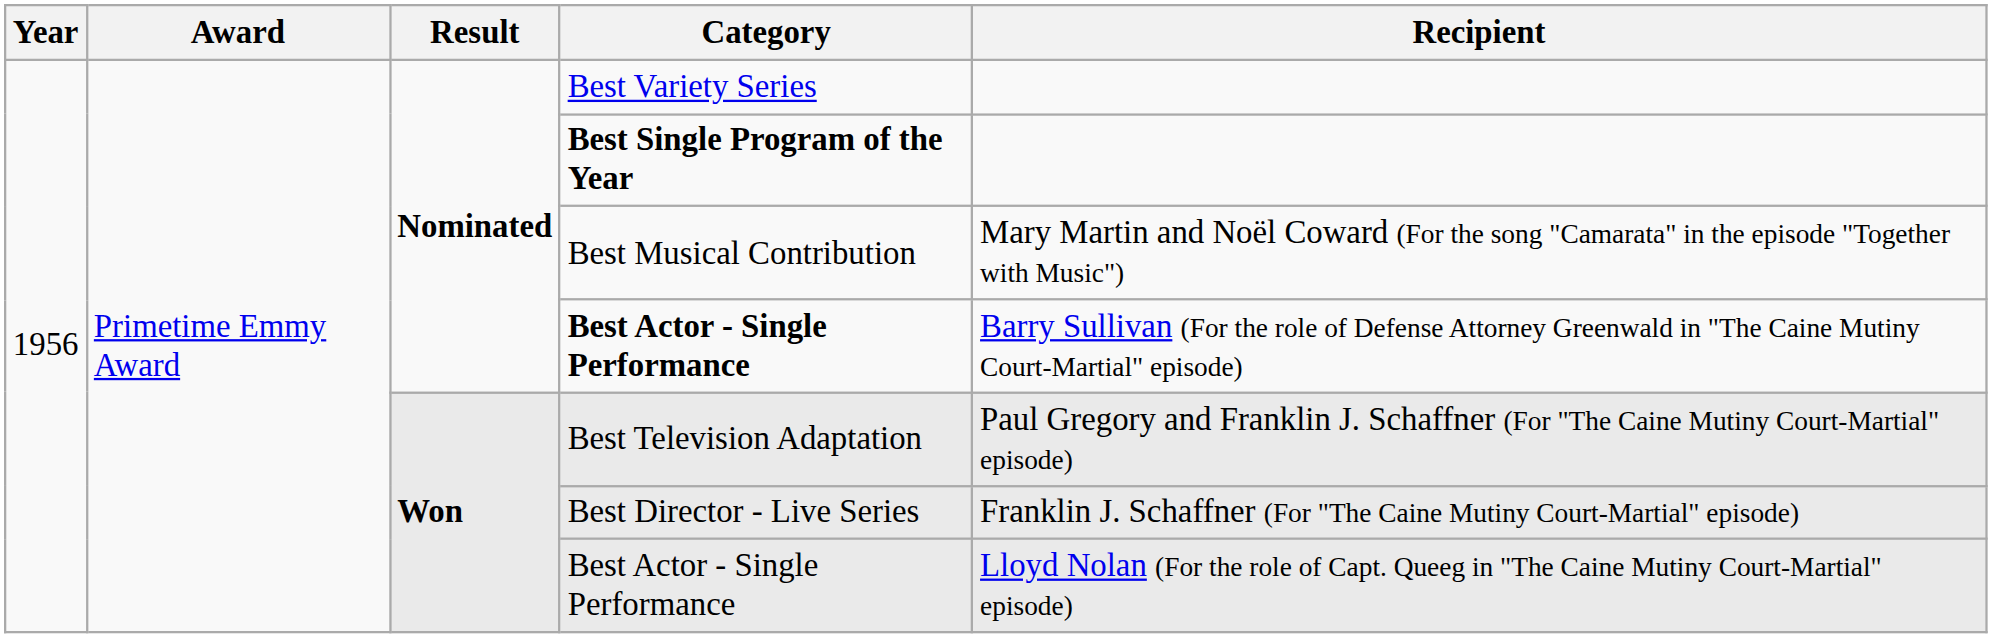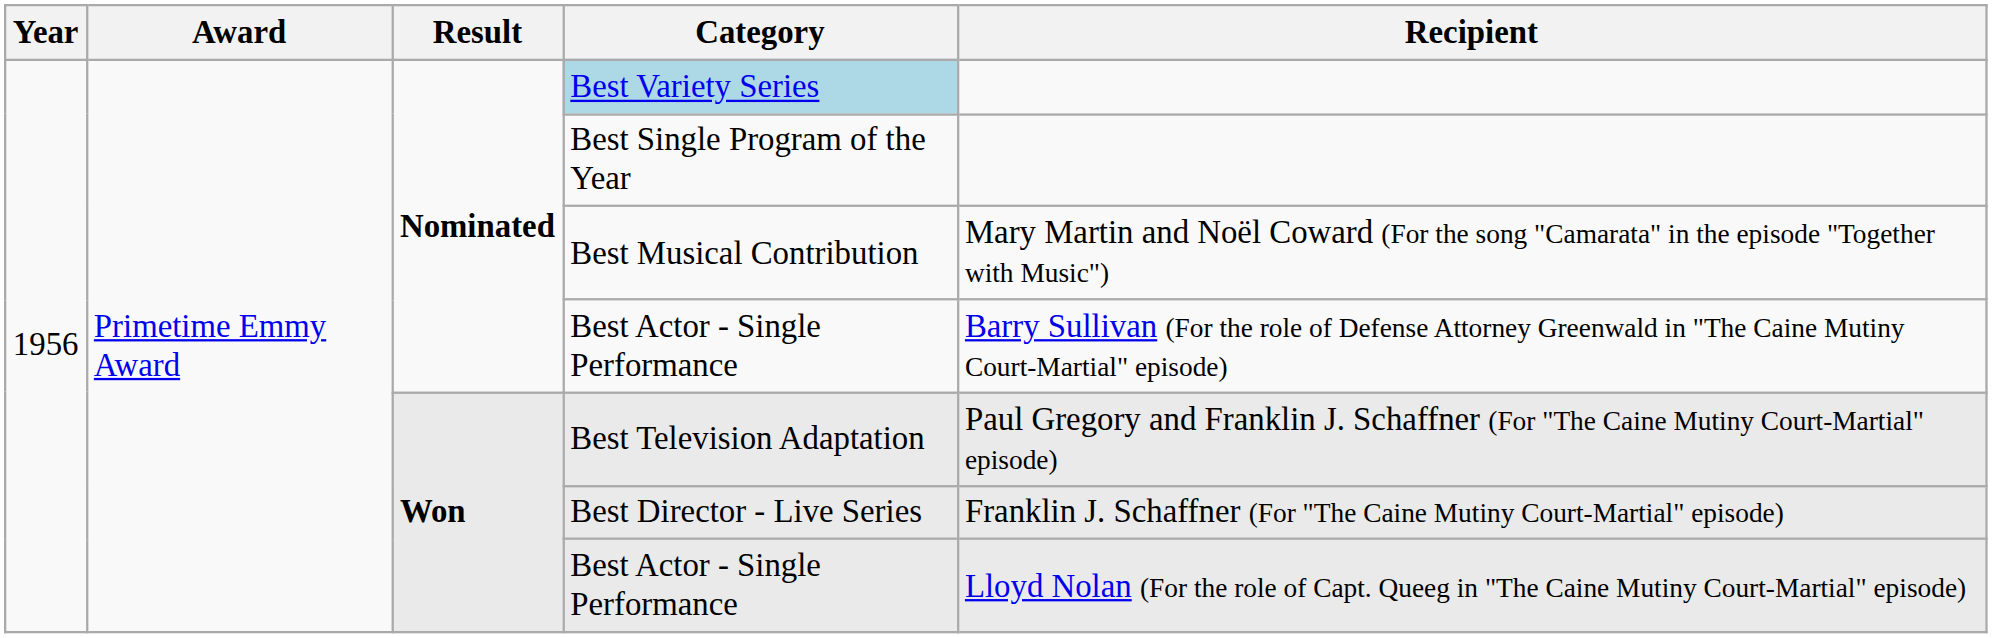(692, 86) no background -> (695, 86) lightblue background
(755, 159) bold -> (748, 159) normal
(697, 345) bold -> (696, 345) normal
